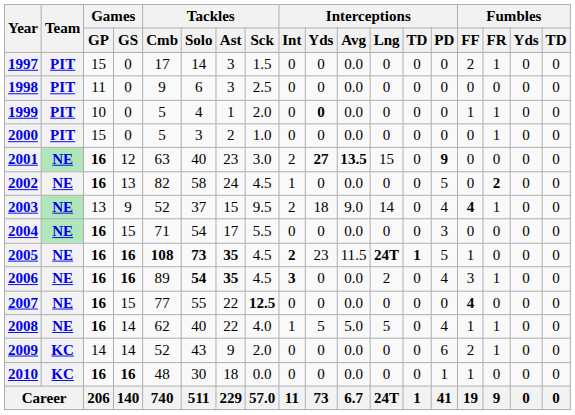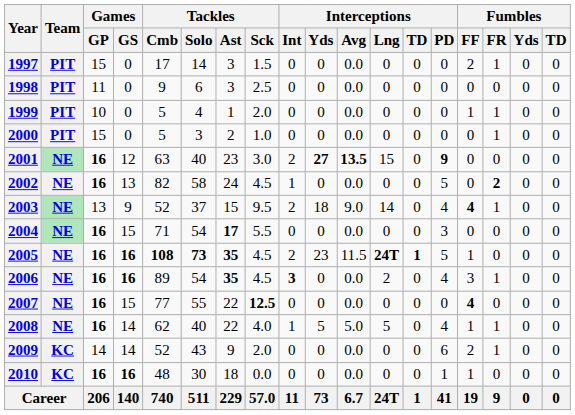(321, 111) bold -> (321, 111) normal
(231, 231) normal -> (231, 231) bold
(292, 254) bold -> (292, 254) normal
(199, 278) bold -> (199, 278) normal
